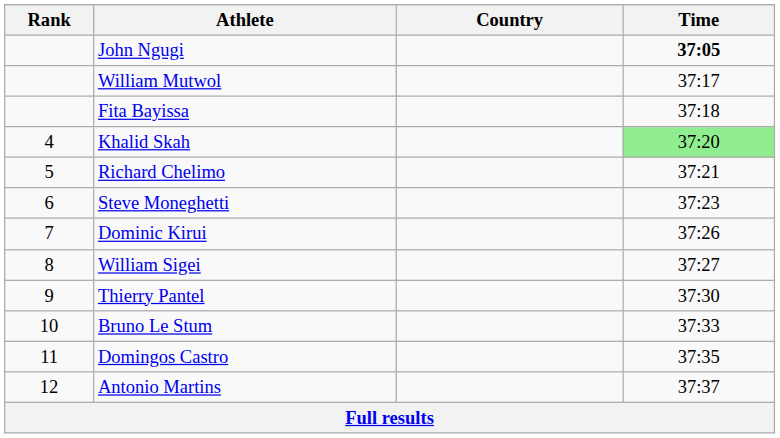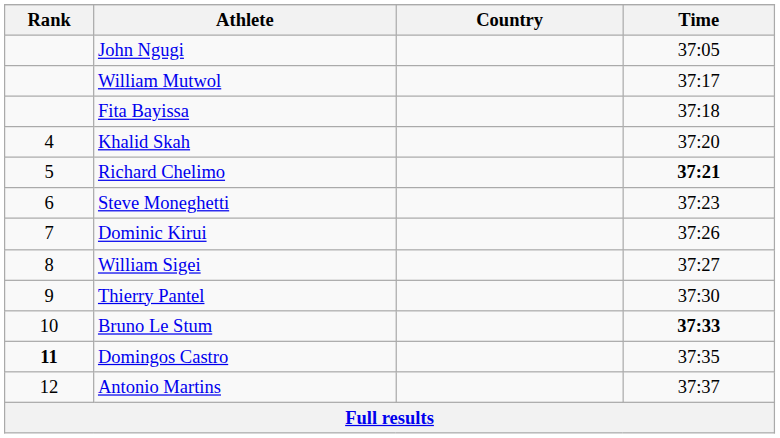(699, 50) bold -> (699, 50) normal
(699, 142) lightgreen background -> (699, 142) no background
(699, 172) normal -> (699, 172) bold
(699, 325) normal -> (699, 325) bold
(49, 356) normal -> (49, 356) bold
